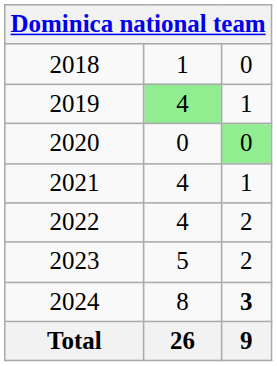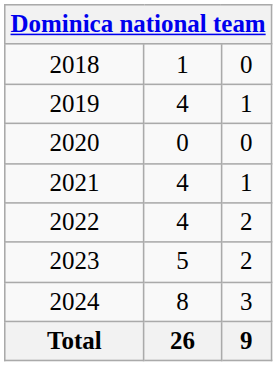(182, 103) lightgreen background -> (182, 103) no background
(246, 143) lightgreen background -> (246, 143) no background
(246, 301) bold -> (246, 301) normal
